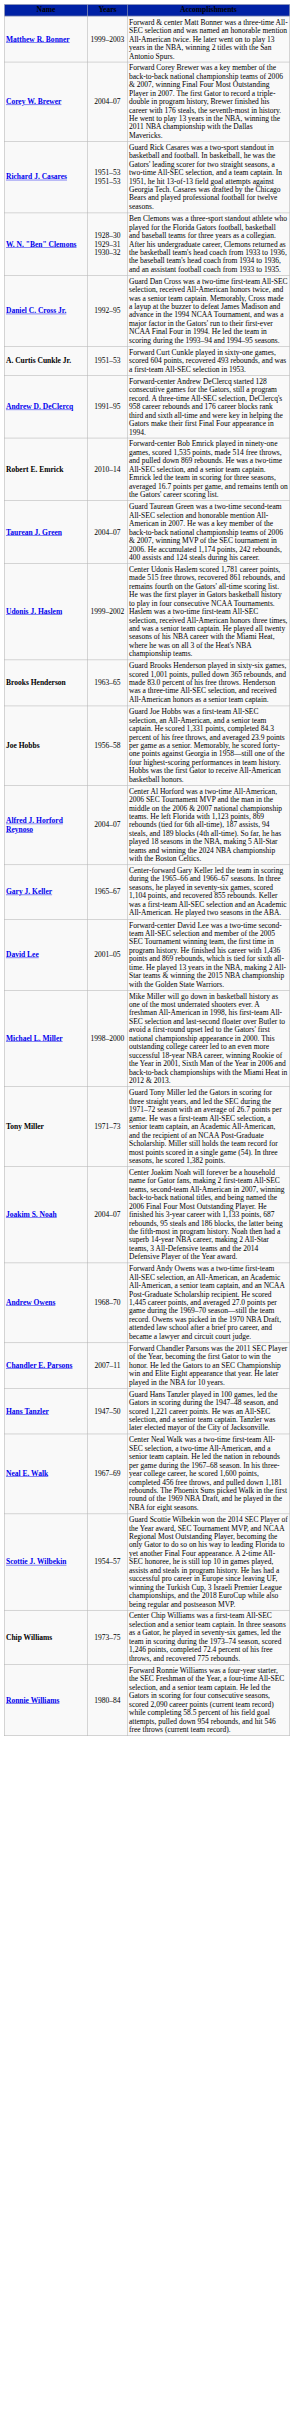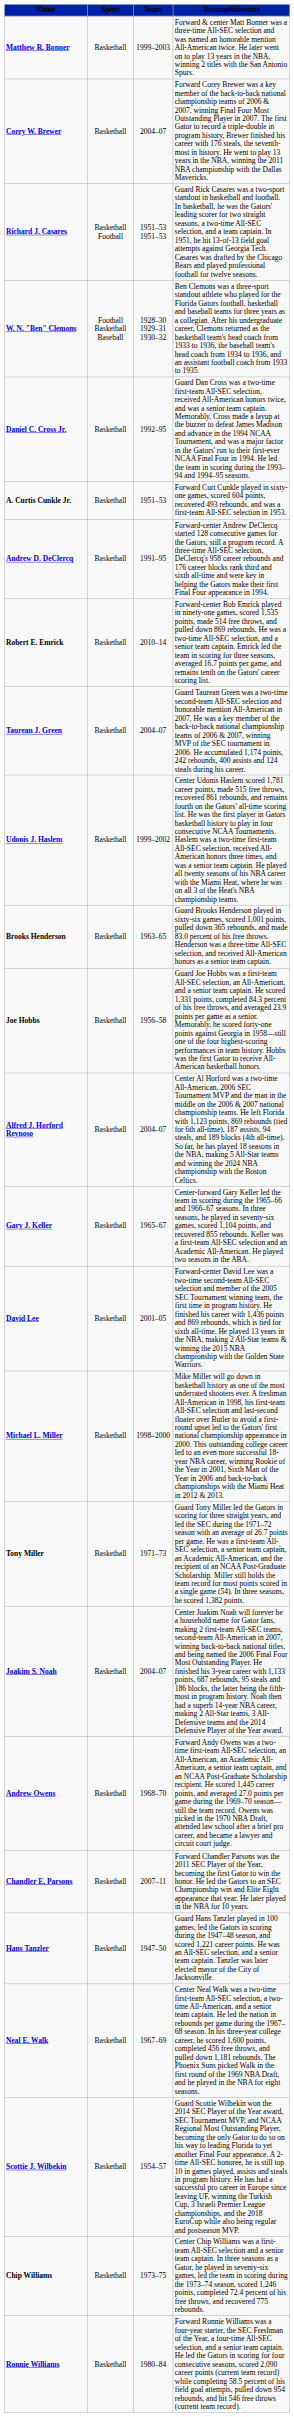+ column: (110, 10)
